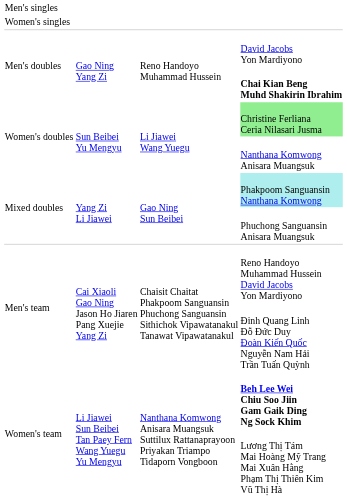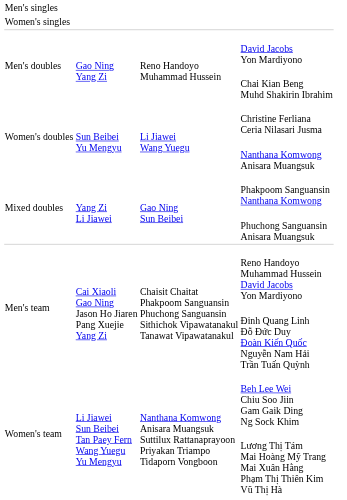(291, 89) bold -> (287, 89) normal
(281, 125) lightgreen background -> (281, 125) no background
(285, 195) paleturquoise background -> (285, 195) no background
(274, 405) bold -> (272, 405) normal
